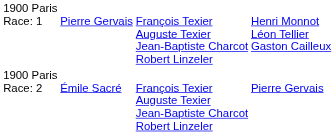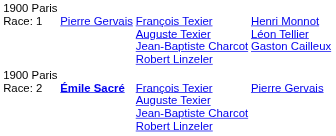(91, 88) normal -> (92, 88) bold
